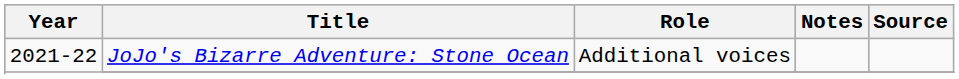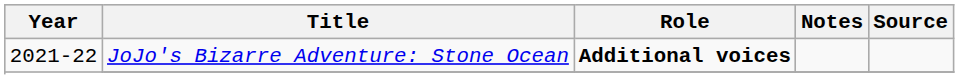(685, 56) normal -> (685, 56) bold
